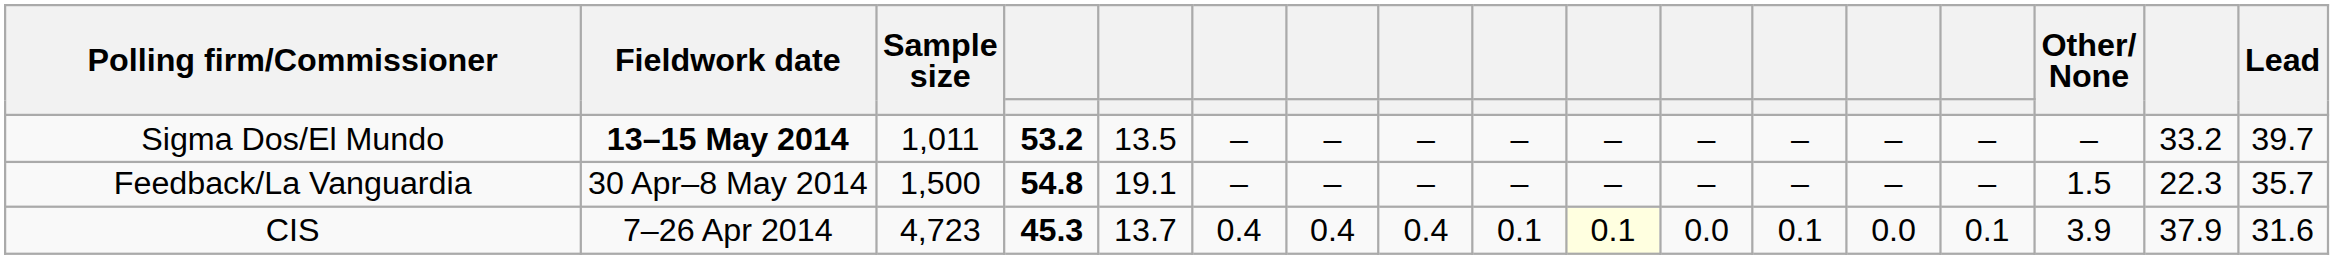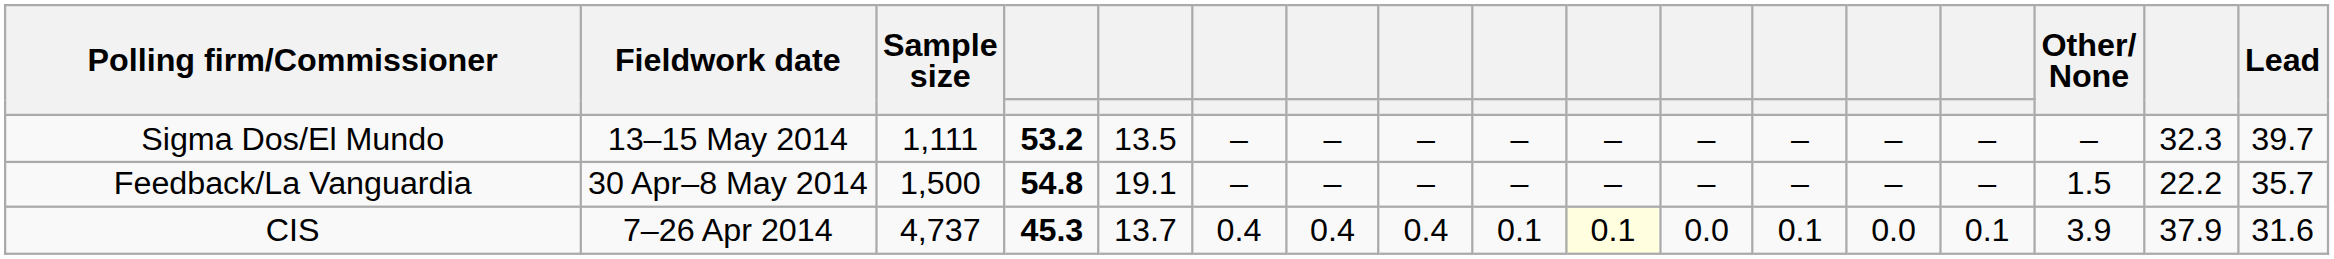(728, 138) bold -> (728, 138) normal
(940, 138) 1,011 -> (940, 138) 1,111
(2191, 138) 33.2 -> (2191, 138) 32.3
(2191, 184) 22.3 -> (2191, 184) 22.2
(940, 231) 4,723 -> (940, 231) 4,737
